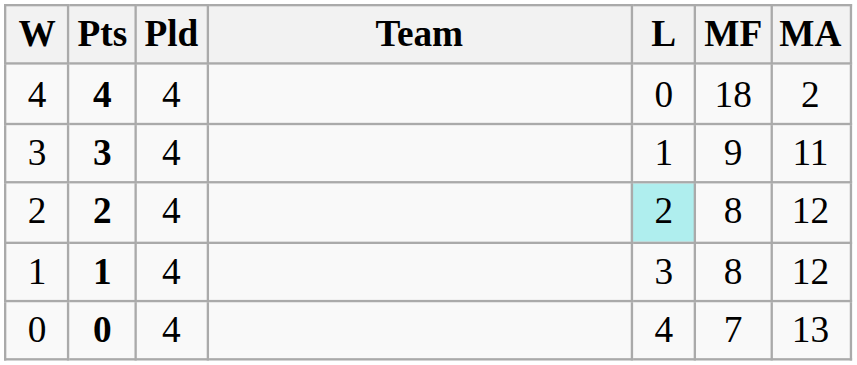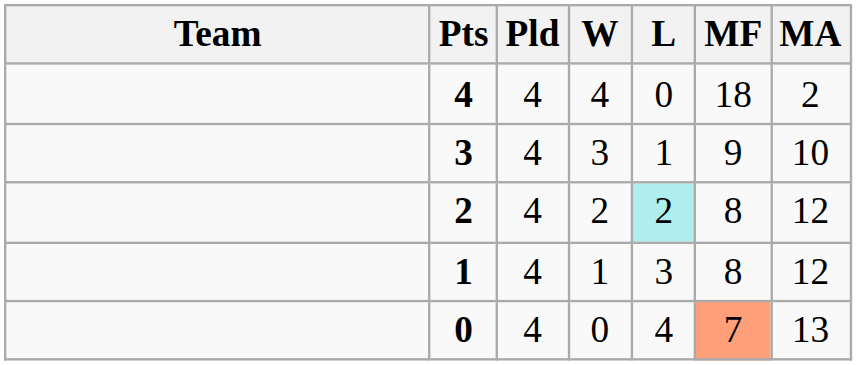columns swapped: (419, 34) <-> (37, 34)
(810, 152) 11 -> (810, 152) 10
(733, 329) no background -> (733, 329) lightsalmon background
